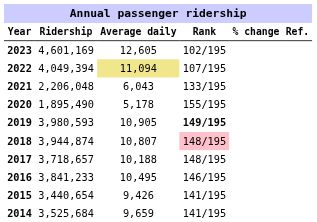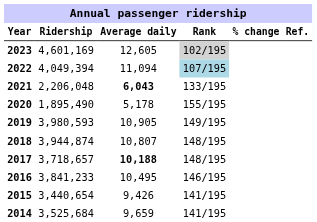(204, 50) no background -> (204, 50) lightgrey background
(138, 68) khaki background -> (138, 68) no background
(204, 68) no background -> (204, 68) lightblue background
(138, 87) normal -> (138, 87) bold
(204, 123) bold -> (204, 123) normal
(204, 141) pink background -> (204, 141) no background
(138, 159) normal -> (138, 159) bold
